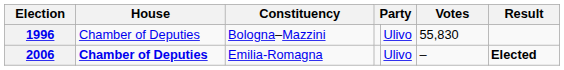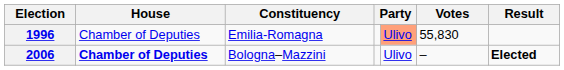(277, 34) Bologna–Mazzini -> (275, 34) Emilia-Romagna
(398, 34) no background -> (398, 34) lightsalmon background
(275, 55) Emilia-Romagna -> (277, 55) Bologna–Mazzini
